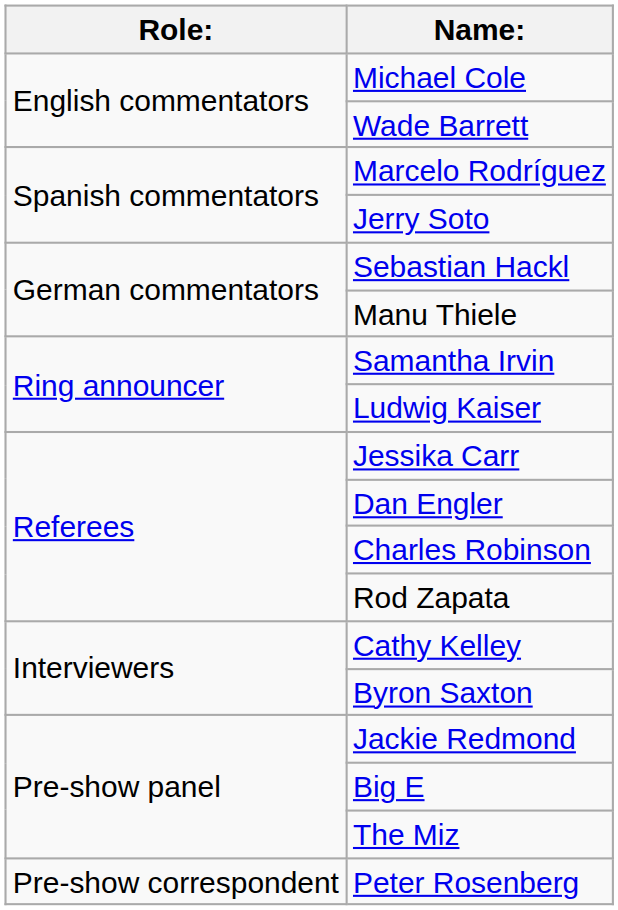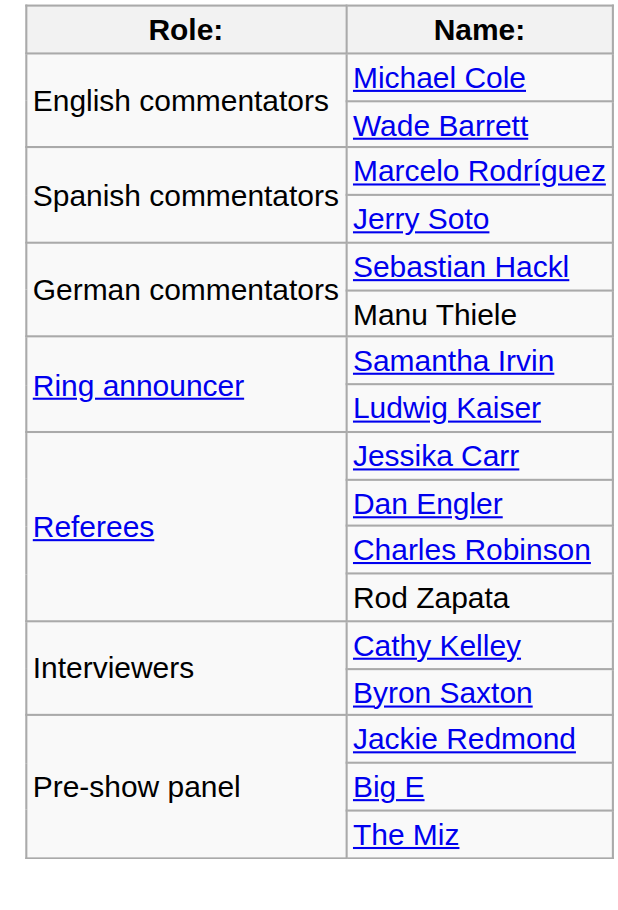- row: (466, 881)
